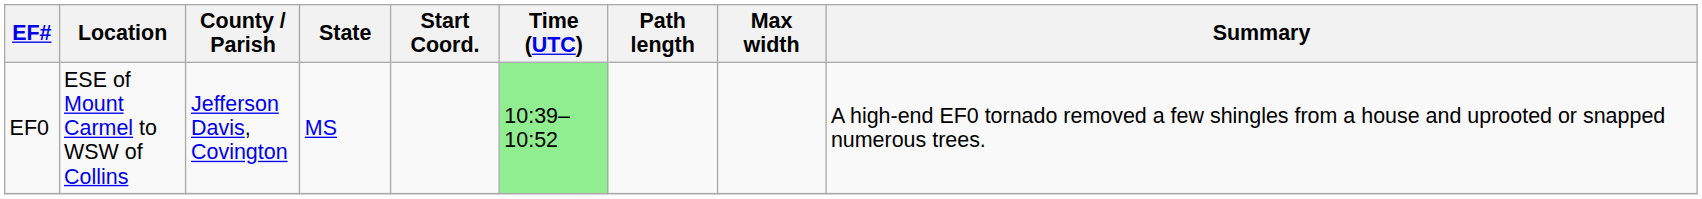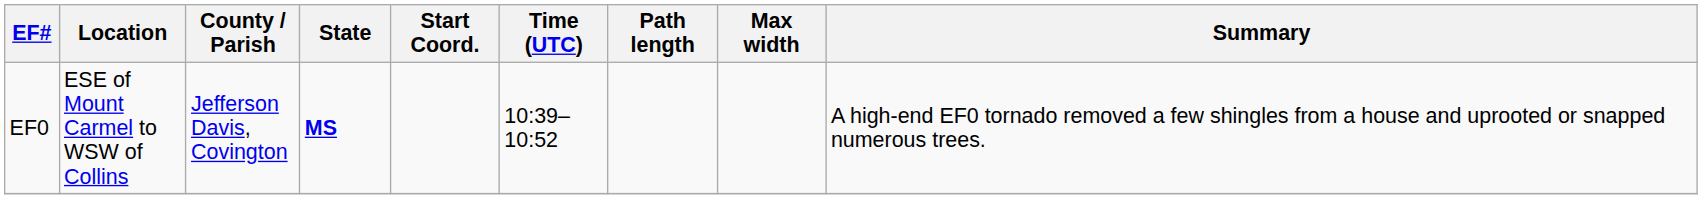(321, 127) normal -> (321, 127) bold
(537, 127) lightgreen background -> (537, 127) no background
